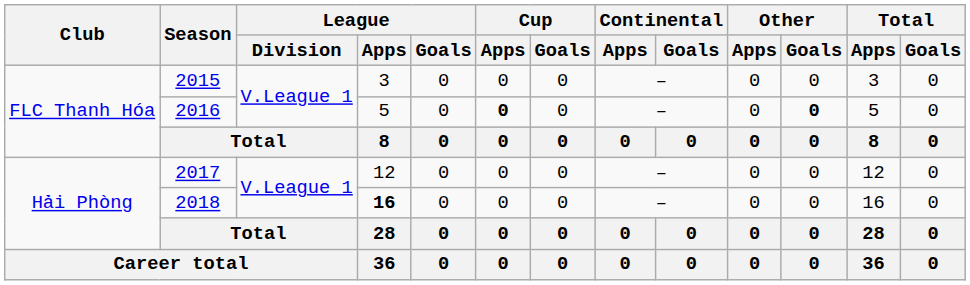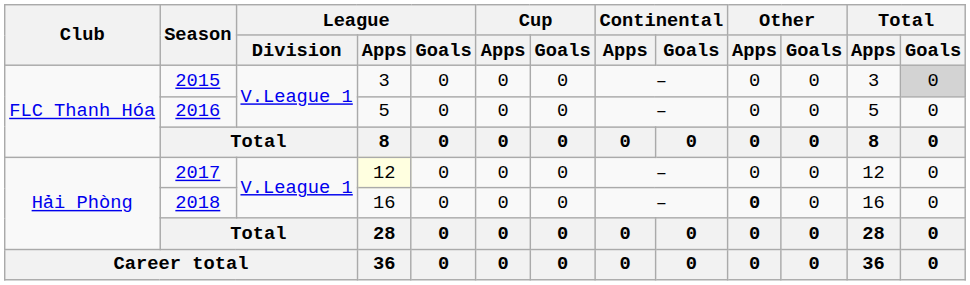(933, 81) no background -> (933, 81) lightgrey background
(503, 112) bold -> (503, 112) normal
(814, 112) bold -> (814, 112) normal
(384, 173) no background -> (384, 173) lightyellow background
(384, 203) bold -> (384, 203) normal
(755, 203) normal -> (755, 203) bold
